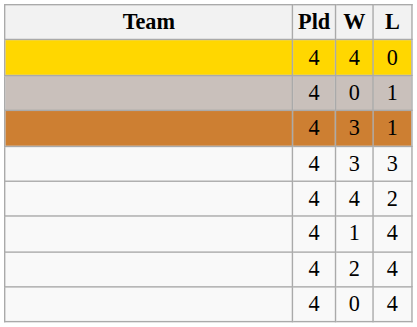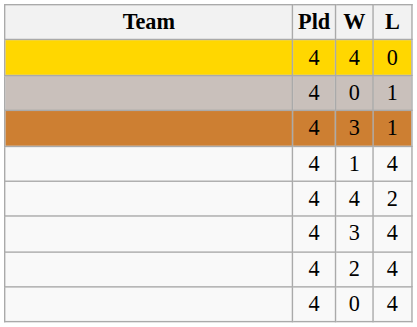(354, 163) 3 -> (354, 163) 1
(392, 163) 3 -> (392, 163) 4
(354, 233) 1 -> (354, 233) 3
